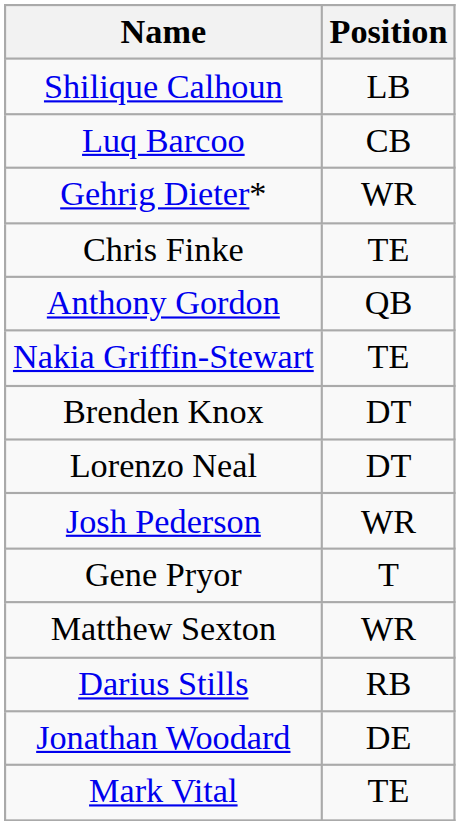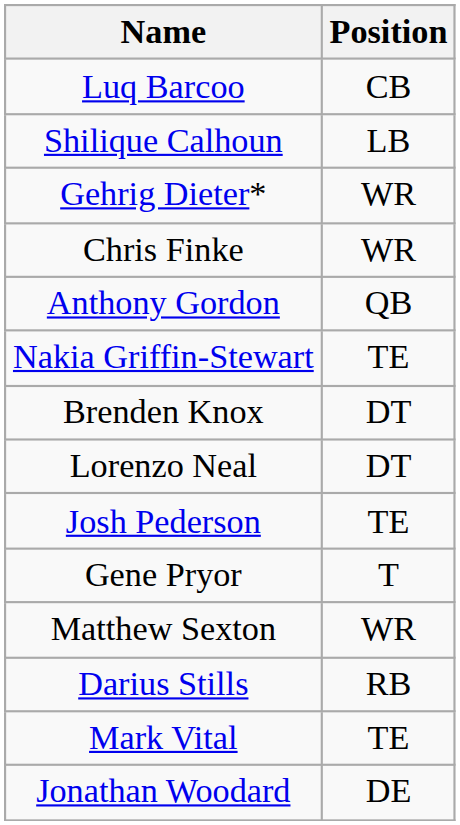rows swapped: (163, 140) <-> (163, 85)
(388, 248) TE -> (388, 248) WR
(388, 520) WR -> (388, 520) TE
rows swapped: (163, 791) <-> (163, 737)
